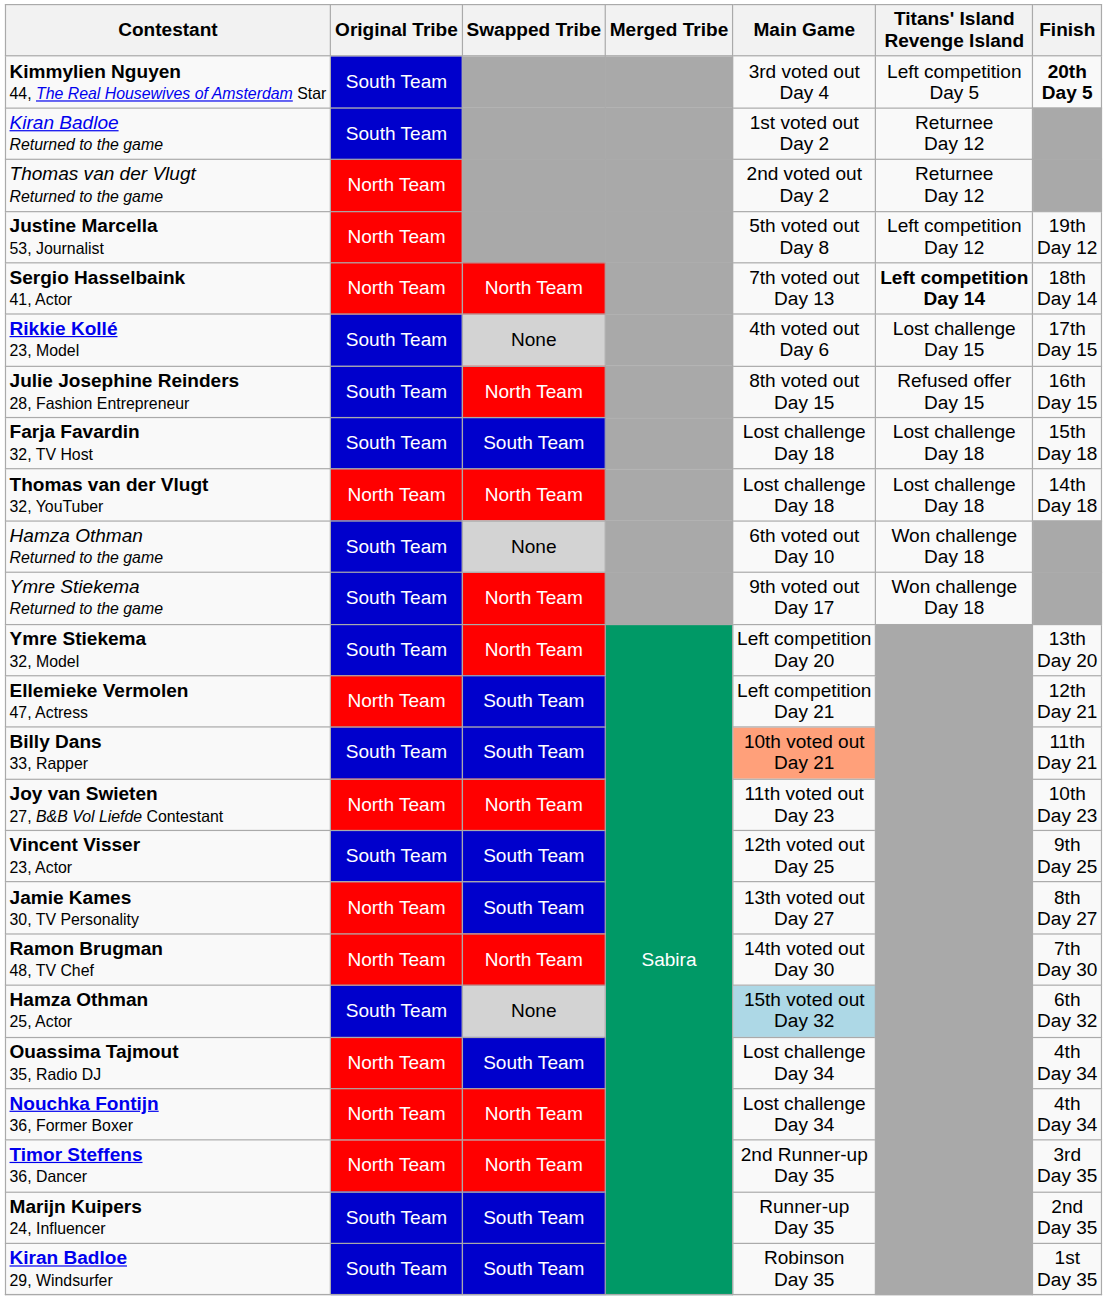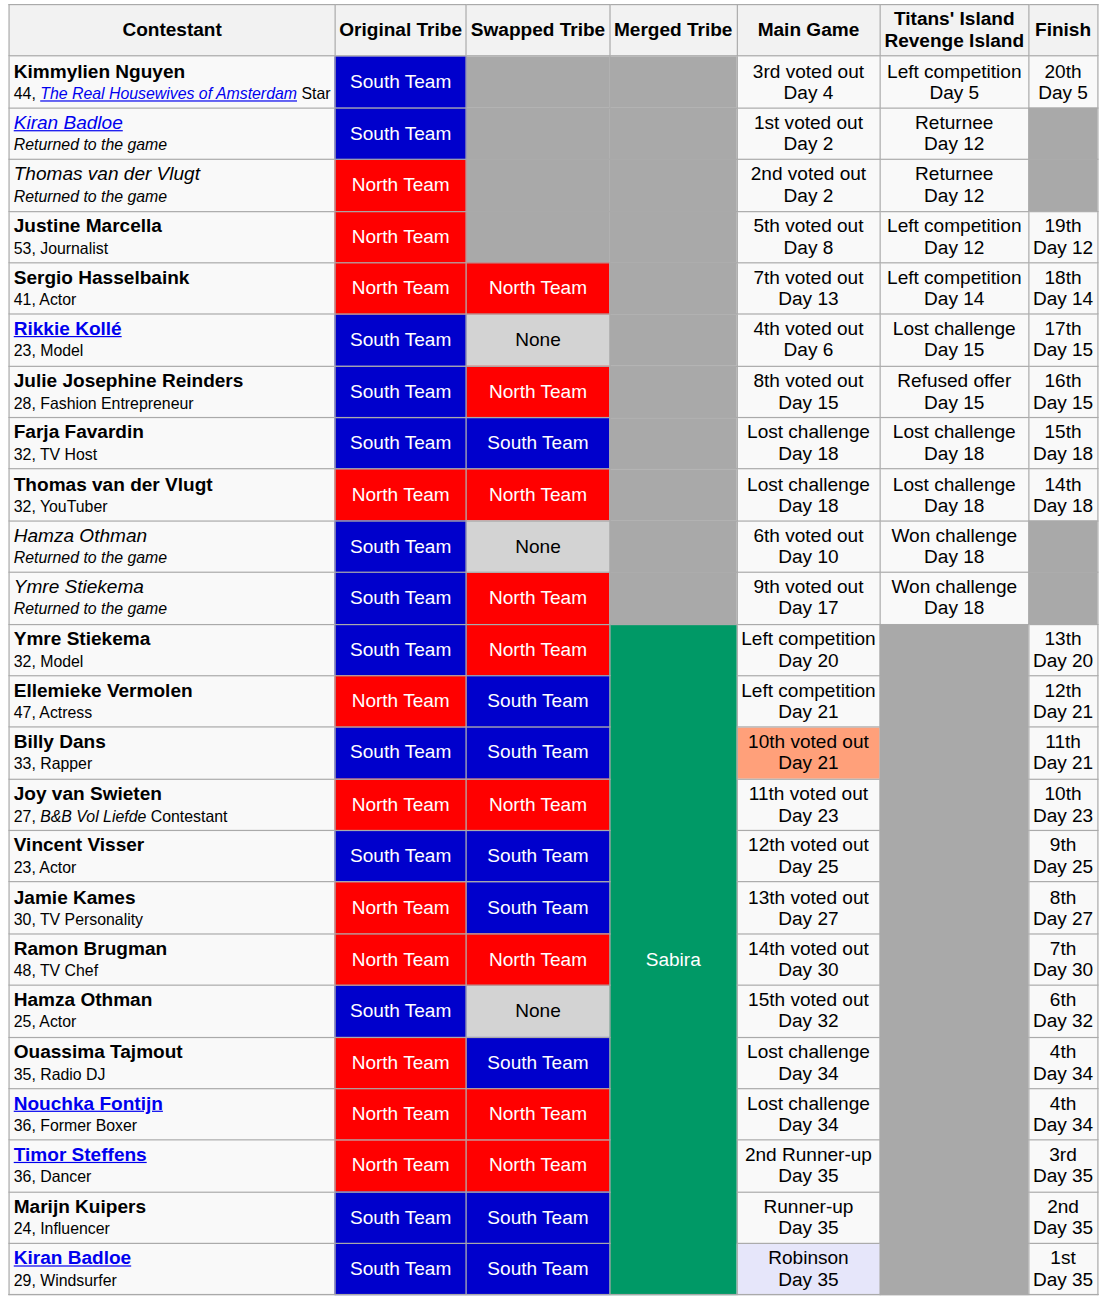(1067, 81) bold -> (1063, 81) normal
(954, 288) bold -> (954, 288) normal
(804, 1011) lightblue background -> (808, 1011) no background
(804, 1269) no background -> (808, 1269) lavender background
